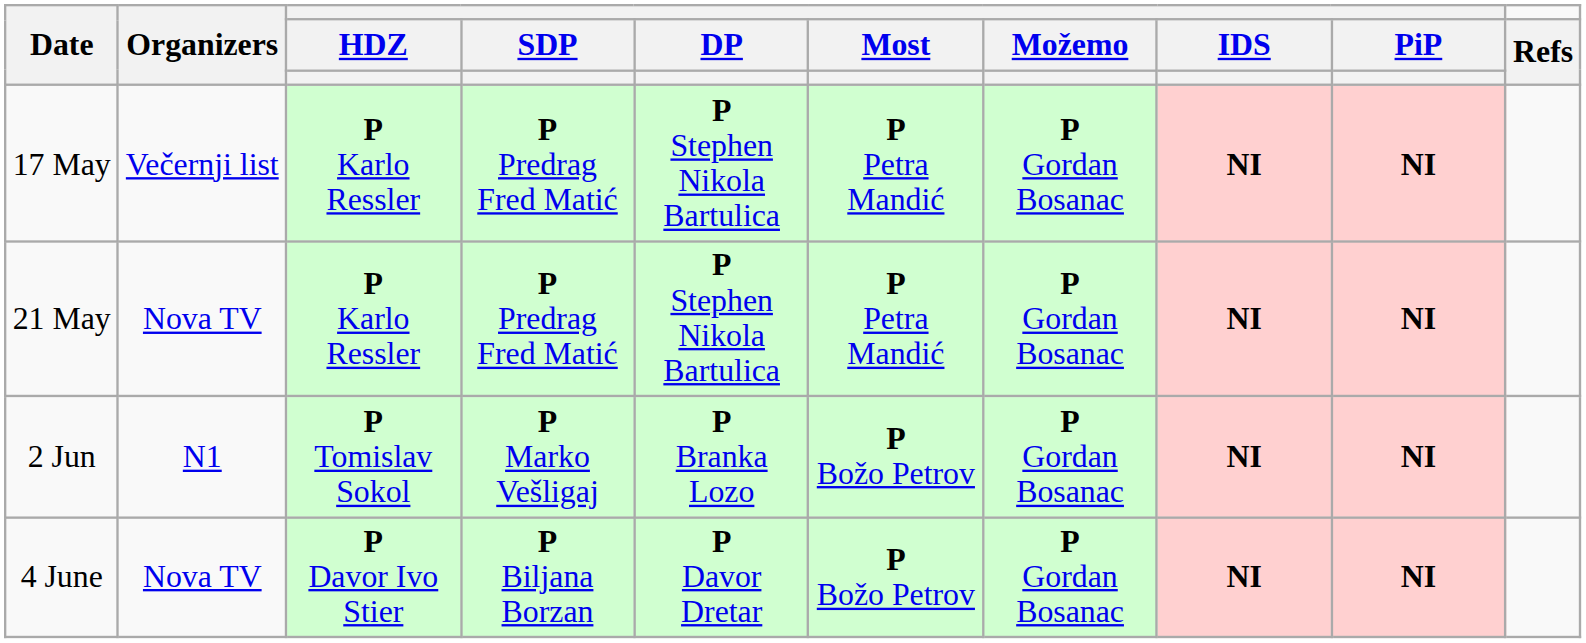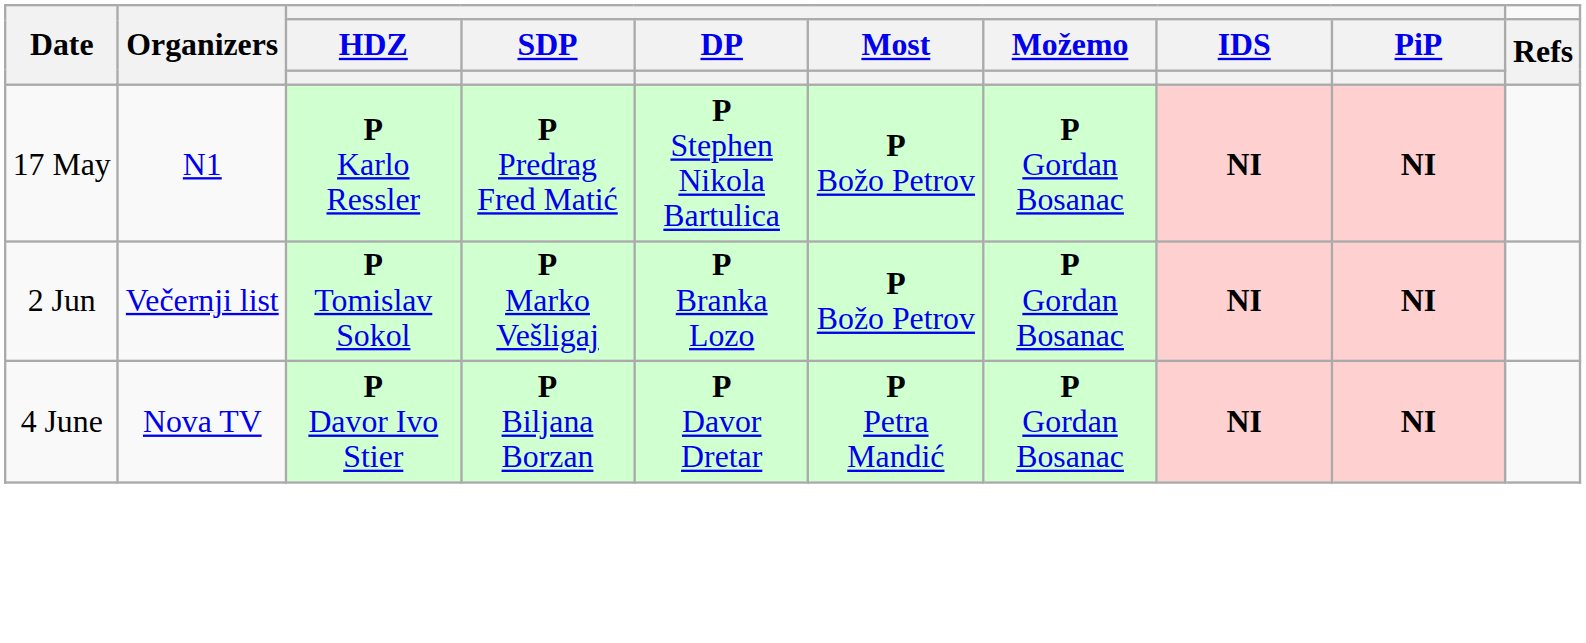(202, 163) Večernji list -> (202, 163) N1
(896, 163) P Petra Mandić -> (896, 163) P Božo Petrov
- row: (62, 318)
(202, 456) N1 -> (202, 301) Večernji list
(896, 577) P Božo Petrov -> (896, 421) P Petra Mandić
